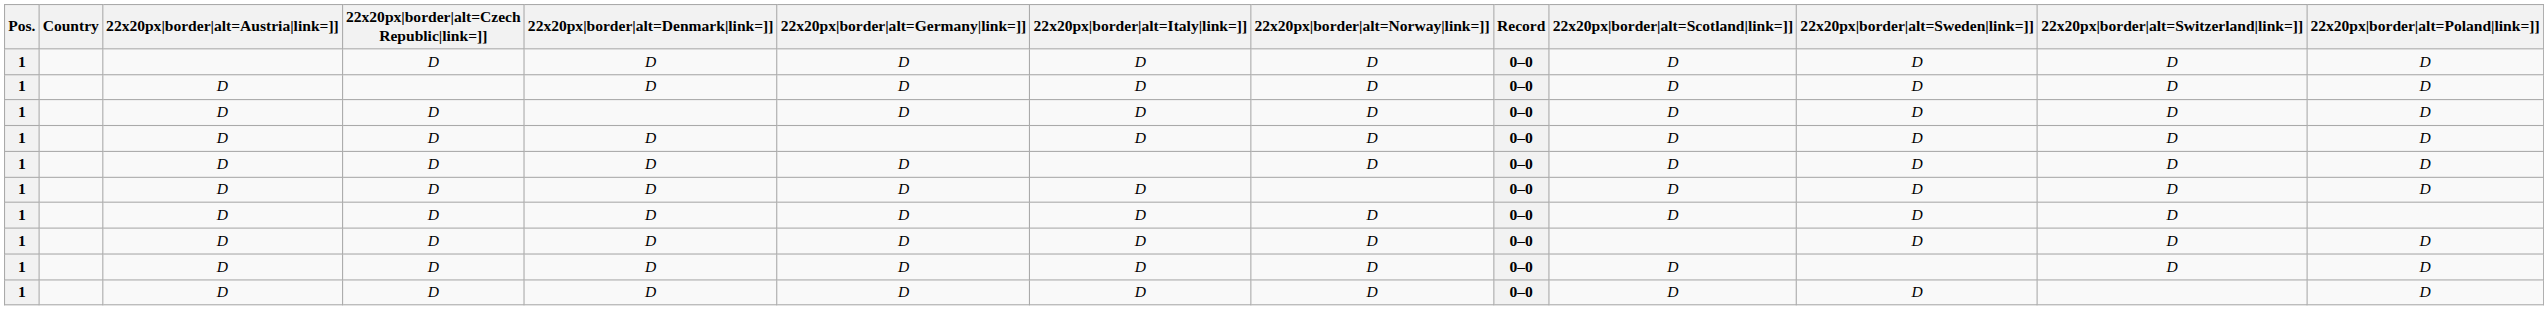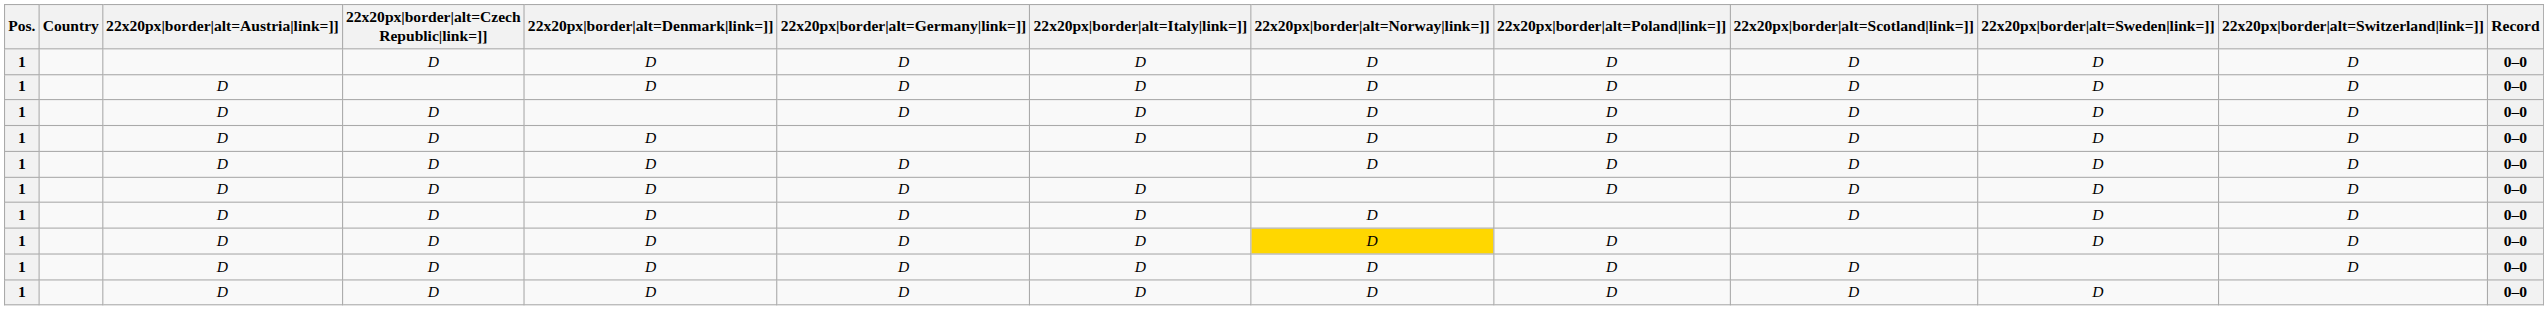columns swapped: (2425, 26) <-> (1521, 26)
(1372, 241) no background -> (1372, 241) gold background
